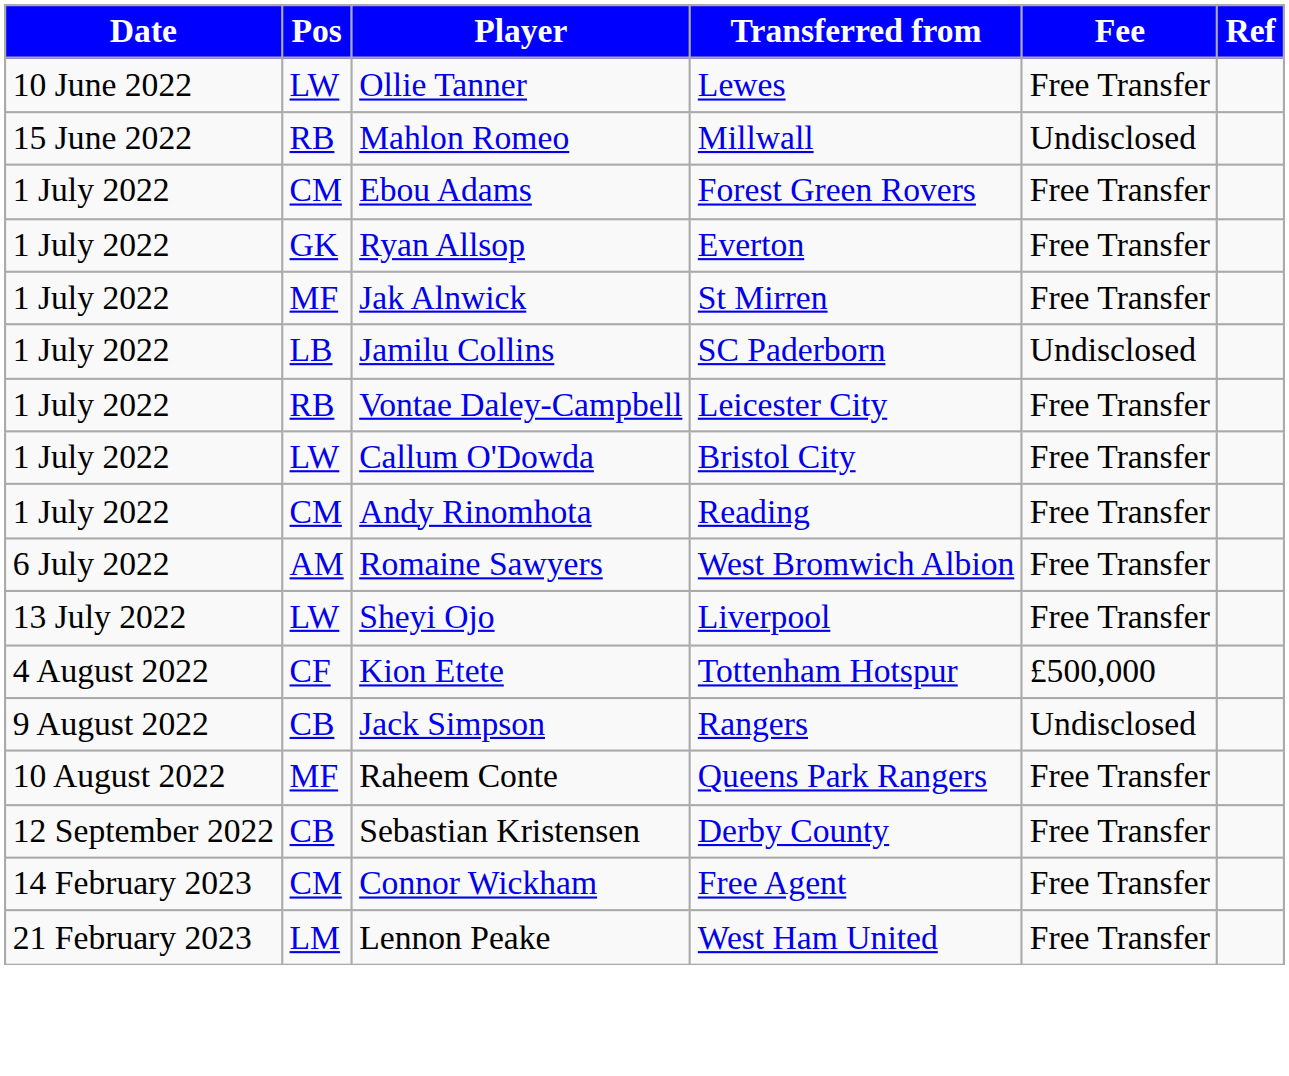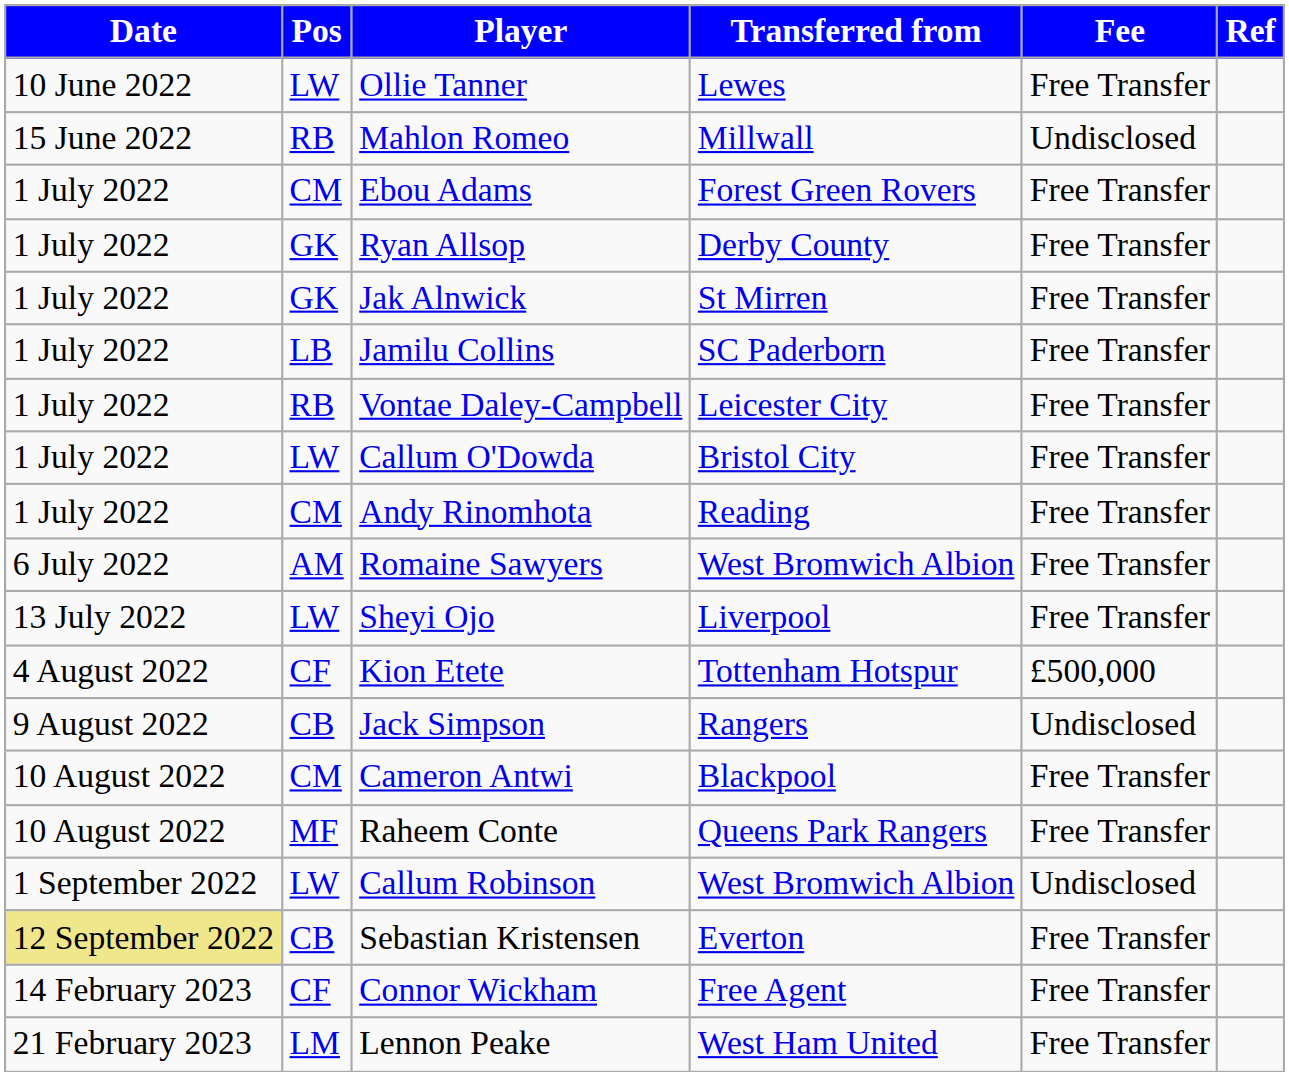(751, 244) Everton -> (794, 244) Derby County
(314, 297) MF -> (314, 297) GK
(1113, 350) Undisclosed -> (1120, 350) Free Transfer
+ row: (466, 777)
+ row: (477, 883)
(143, 830) no background -> (143, 937) khaki background
(794, 830) Derby County -> (751, 937) Everton
(316, 883) CM -> (310, 990) CF
